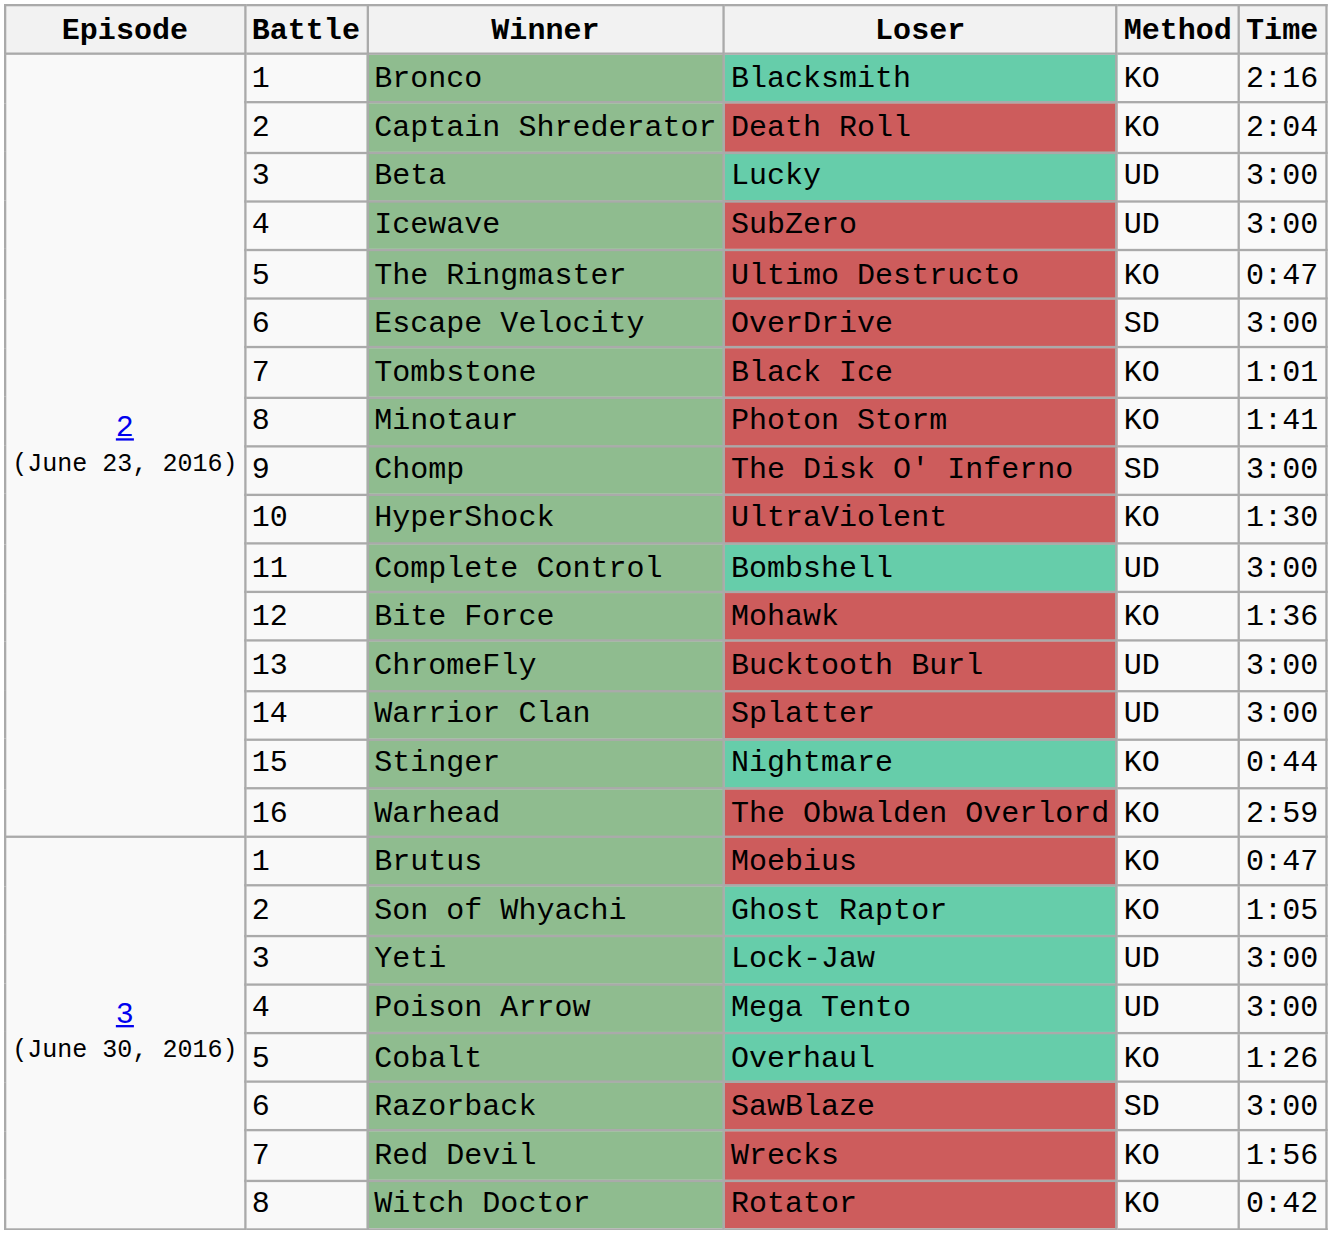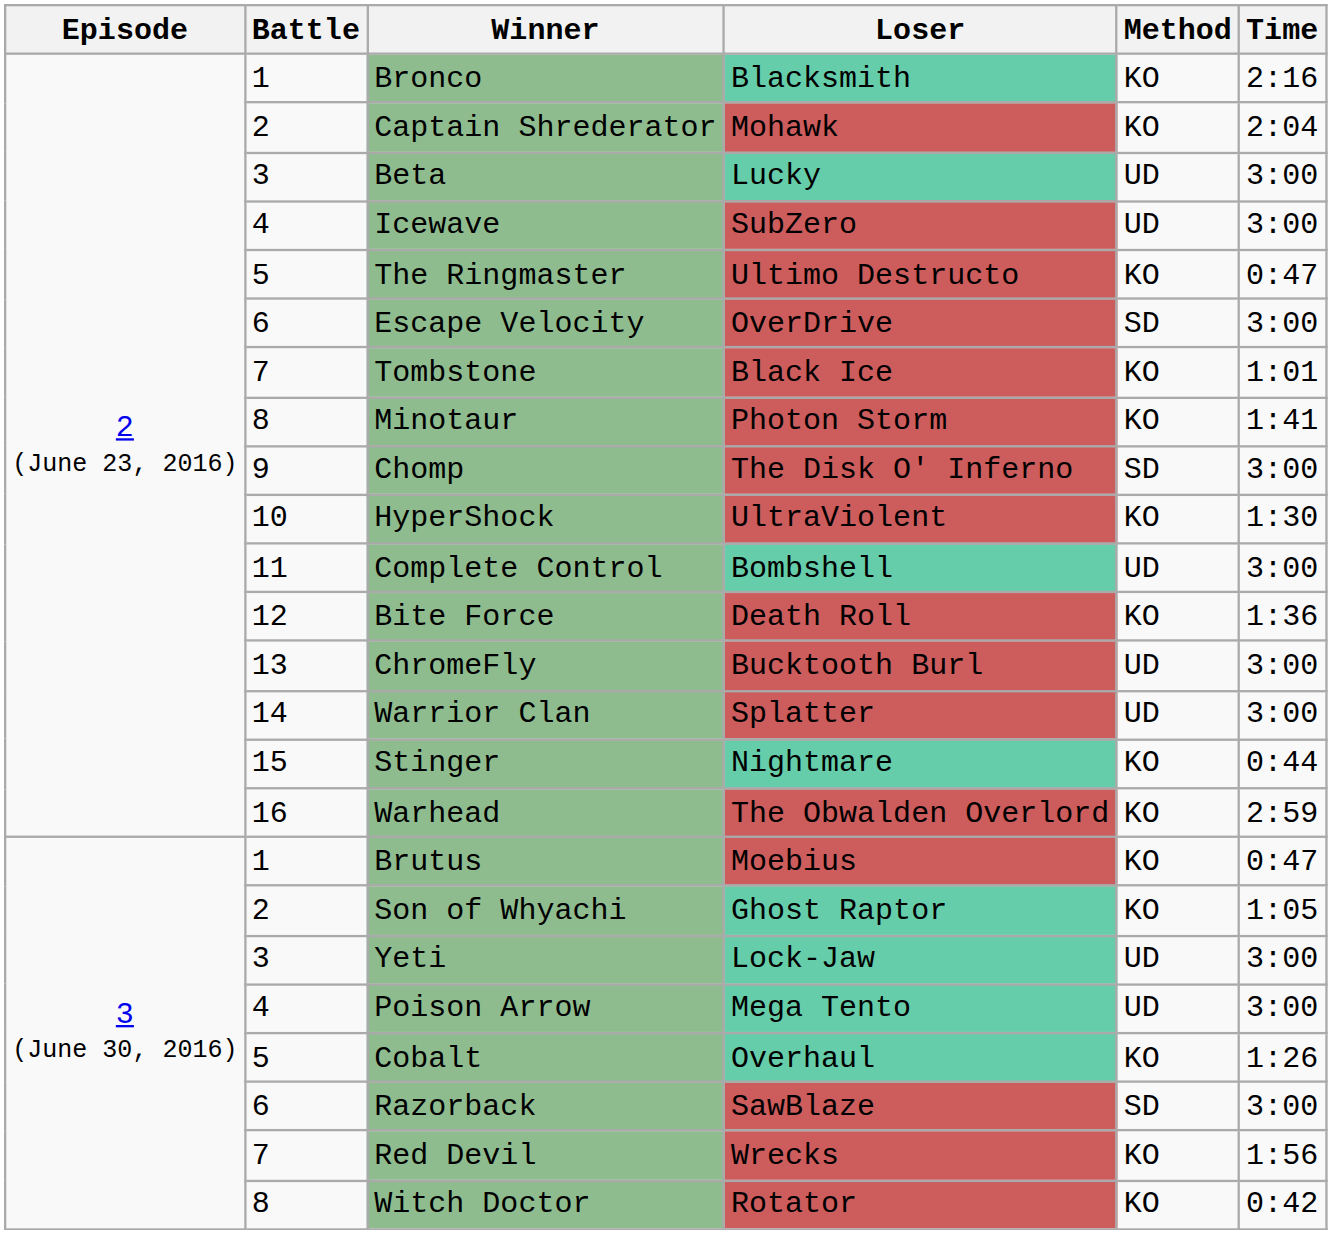(821, 128) Death Roll -> (785, 128) Mohawk
(785, 617) Mohawk -> (821, 617) Death Roll
